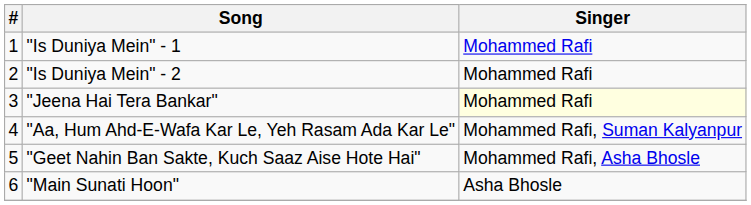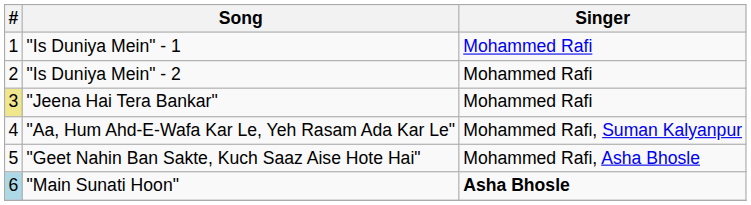(14, 102) no background -> (14, 102) khaki background
(528, 102) lightyellow background -> (528, 102) no background
(14, 185) no background -> (14, 185) lightblue background
(513, 185) normal -> (517, 185) bold
